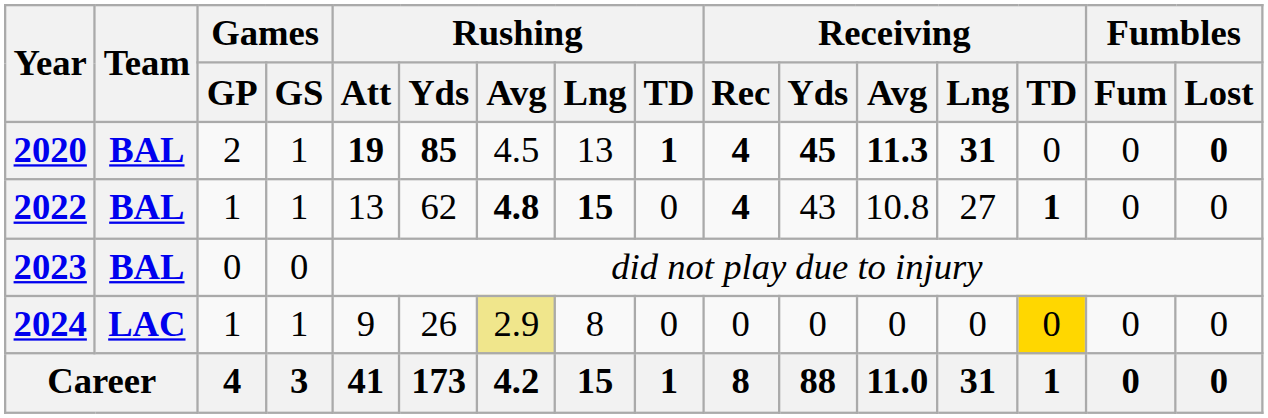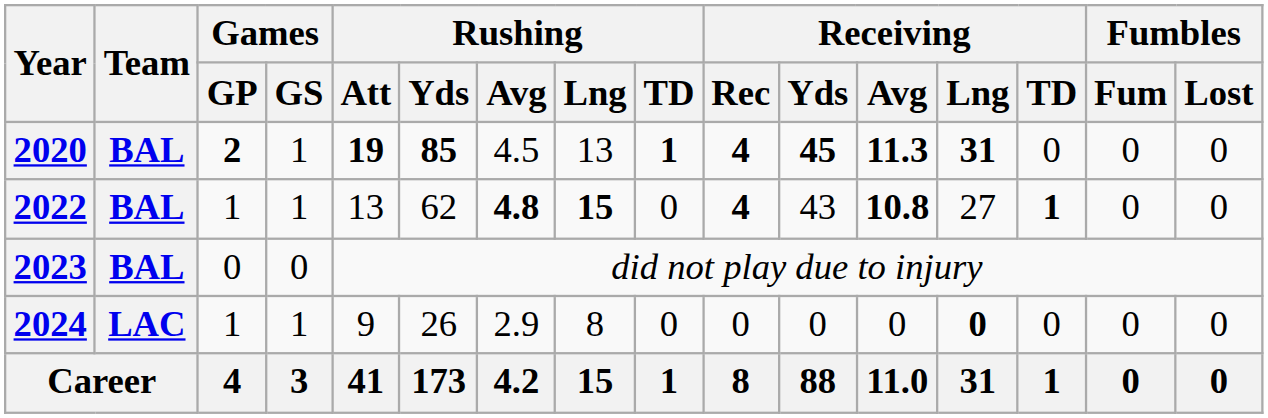(232, 149) normal -> (232, 149) bold
(1219, 149) bold -> (1219, 149) normal
(897, 207) normal -> (897, 207) bold
(516, 324) khaki background -> (516, 324) no background
(978, 324) normal -> (978, 324) bold
(1052, 324) gold background -> (1052, 324) no background
